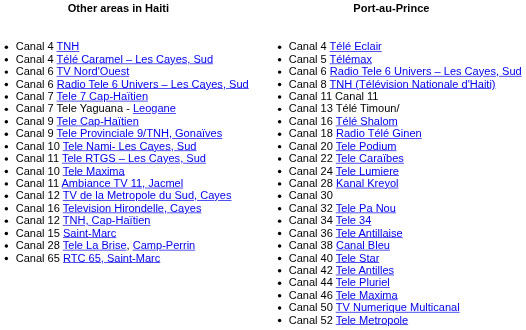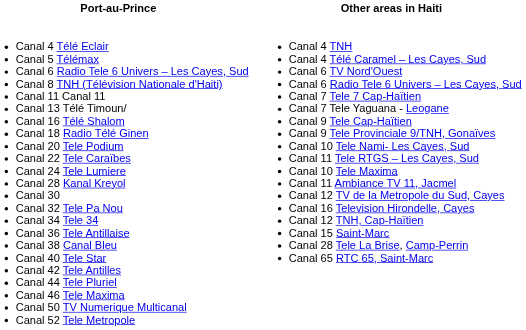columns swapped: (391, 8) <-> (118, 8)
